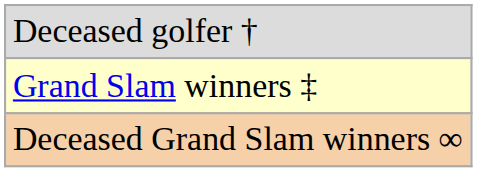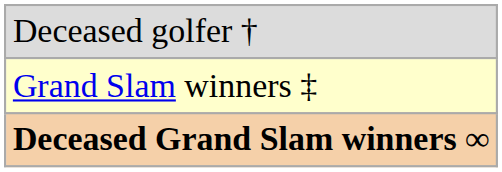(238, 138) normal -> (251, 138) bold
